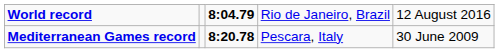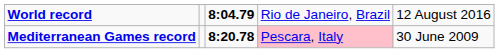(302, 36) no background -> (302, 36) pink background
